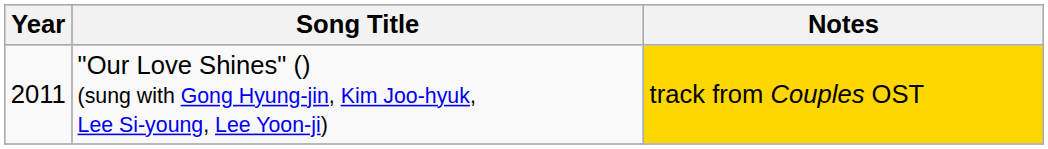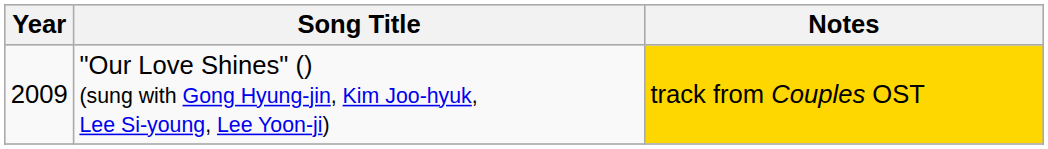(38, 94) 2011 -> (39, 94) 2009
